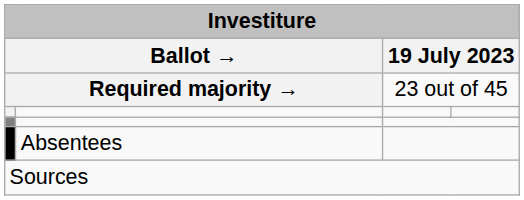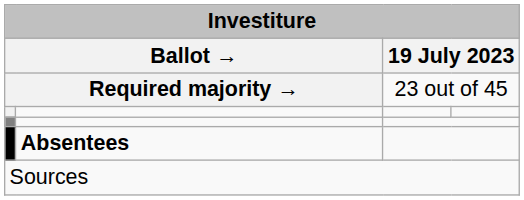(71, 143) normal -> (75, 143) bold
